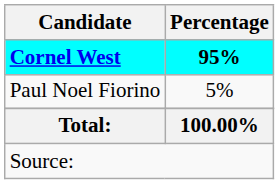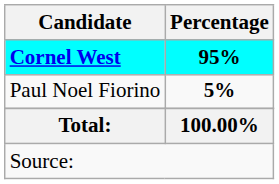(219, 91) normal -> (219, 91) bold
